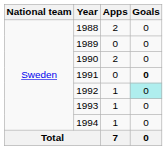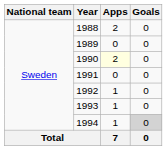(115, 59) no background -> (115, 59) lightyellow background
(146, 75) bold -> (146, 75) normal
(146, 91) paleturquoise background -> (146, 91) no background
(146, 122) no background -> (146, 122) lightgrey background
